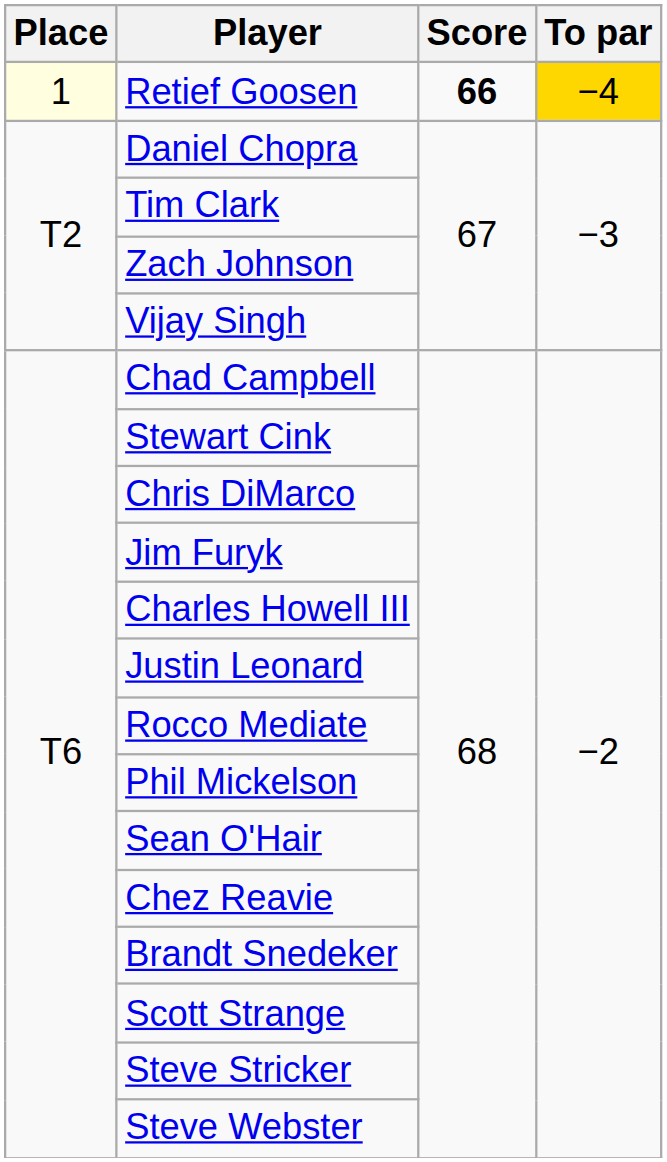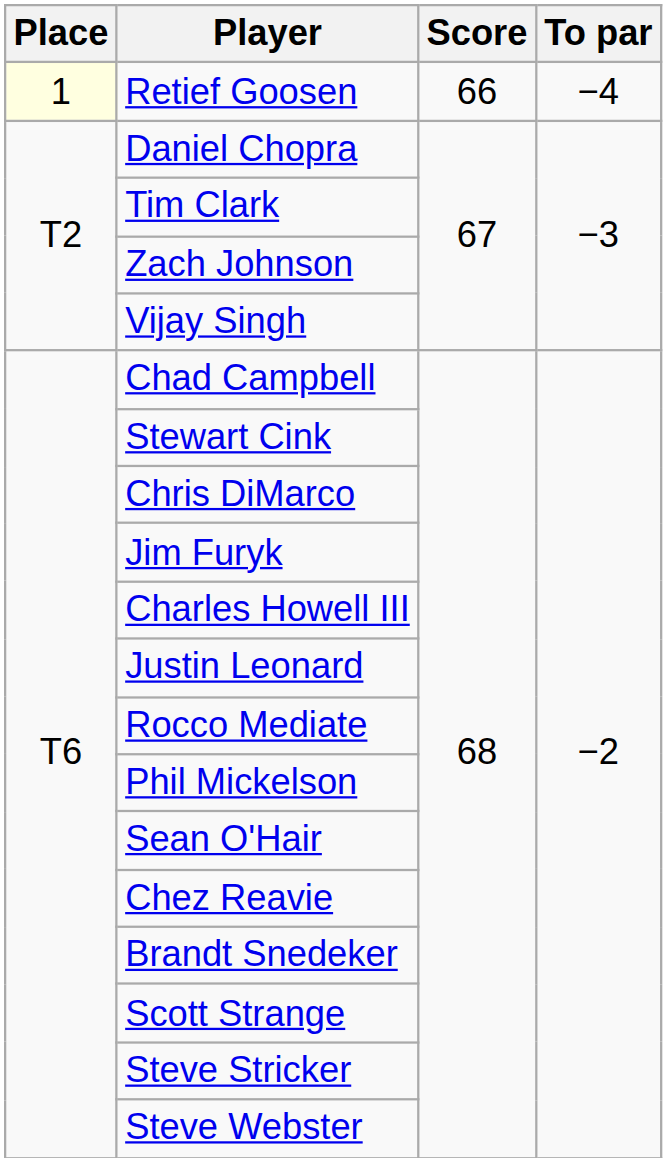(477, 90) bold -> (477, 90) normal
(598, 90) gold background -> (598, 90) no background
